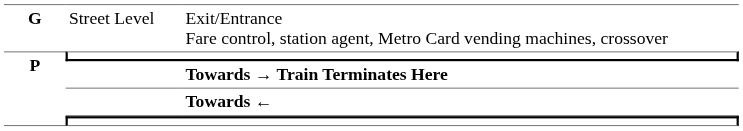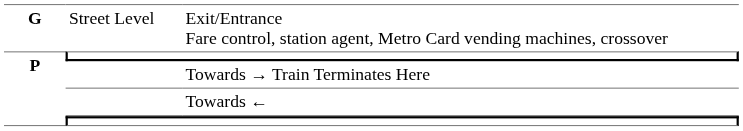(317, 74) bold -> (308, 74) normal
(229, 101) bold -> (227, 101) normal
